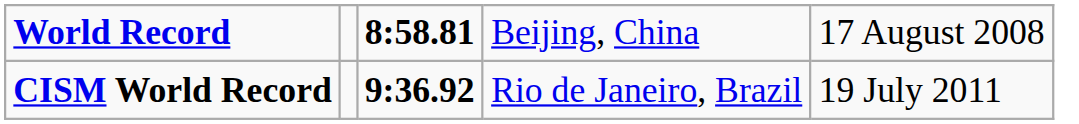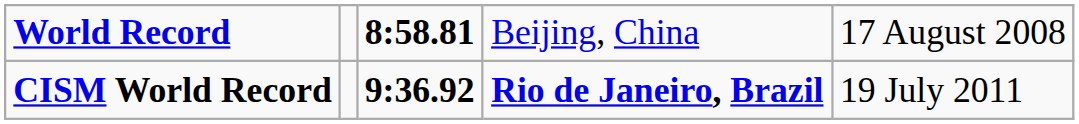(647, 89) normal -> (657, 89) bold
